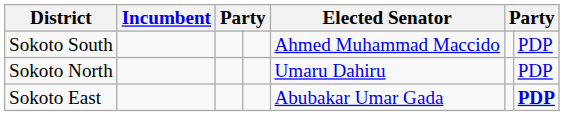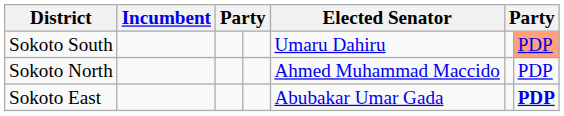(387, 44) Ahmed Muhammad Maccido -> (330, 44) Umaru Dahiru
(535, 44) no background -> (535, 44) lightsalmon background
(330, 71) Umaru Dahiru -> (387, 71) Ahmed Muhammad Maccido
